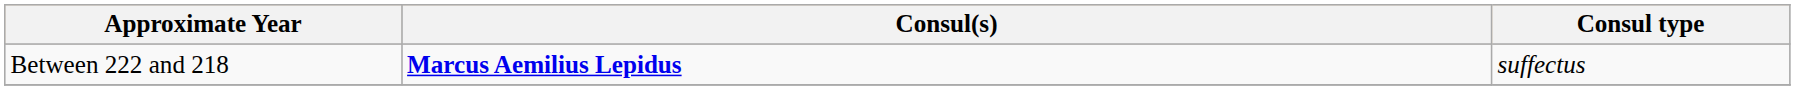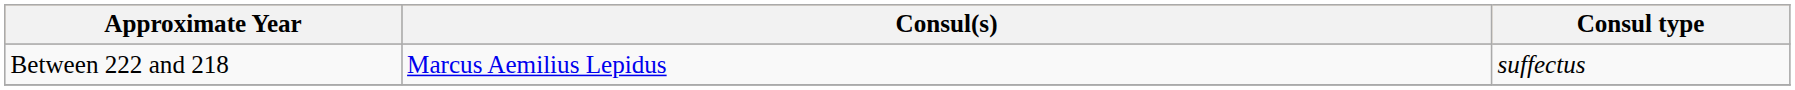(544, 64) bold -> (537, 64) normal
